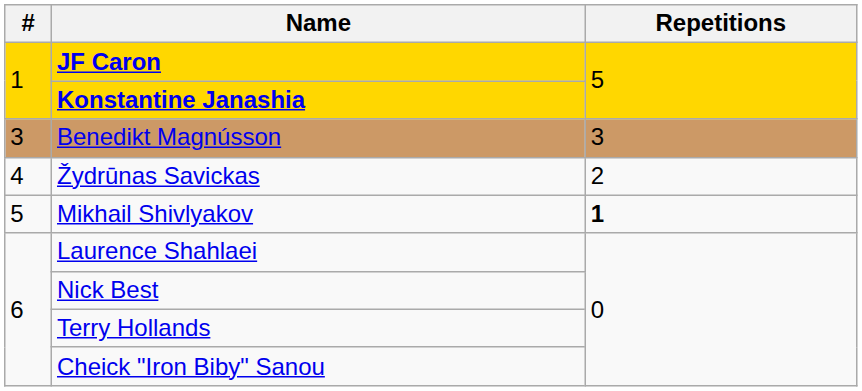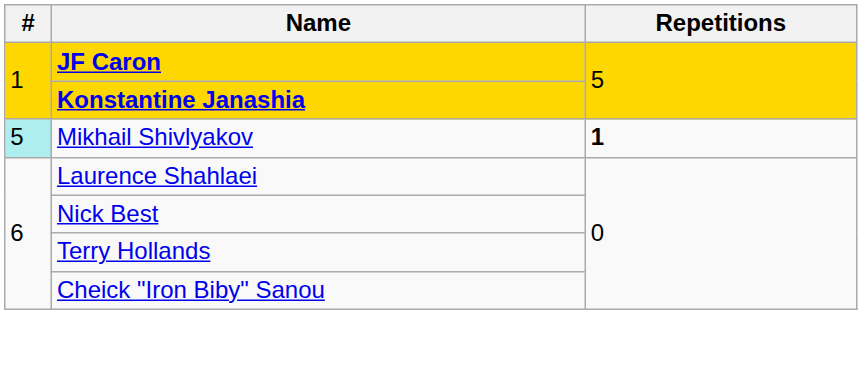- row: (169, 137)
- row: (158, 175)
(17, 213) no background -> (17, 137) paleturquoise background
